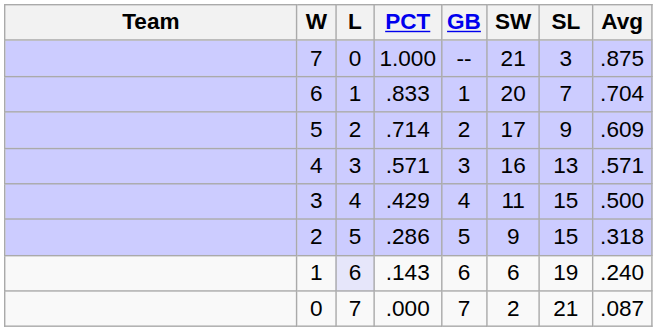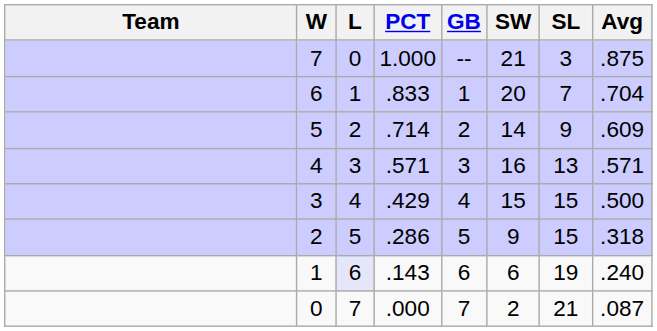(513, 129) 17 -> (513, 129) 14
(513, 201) 11 -> (513, 201) 15
